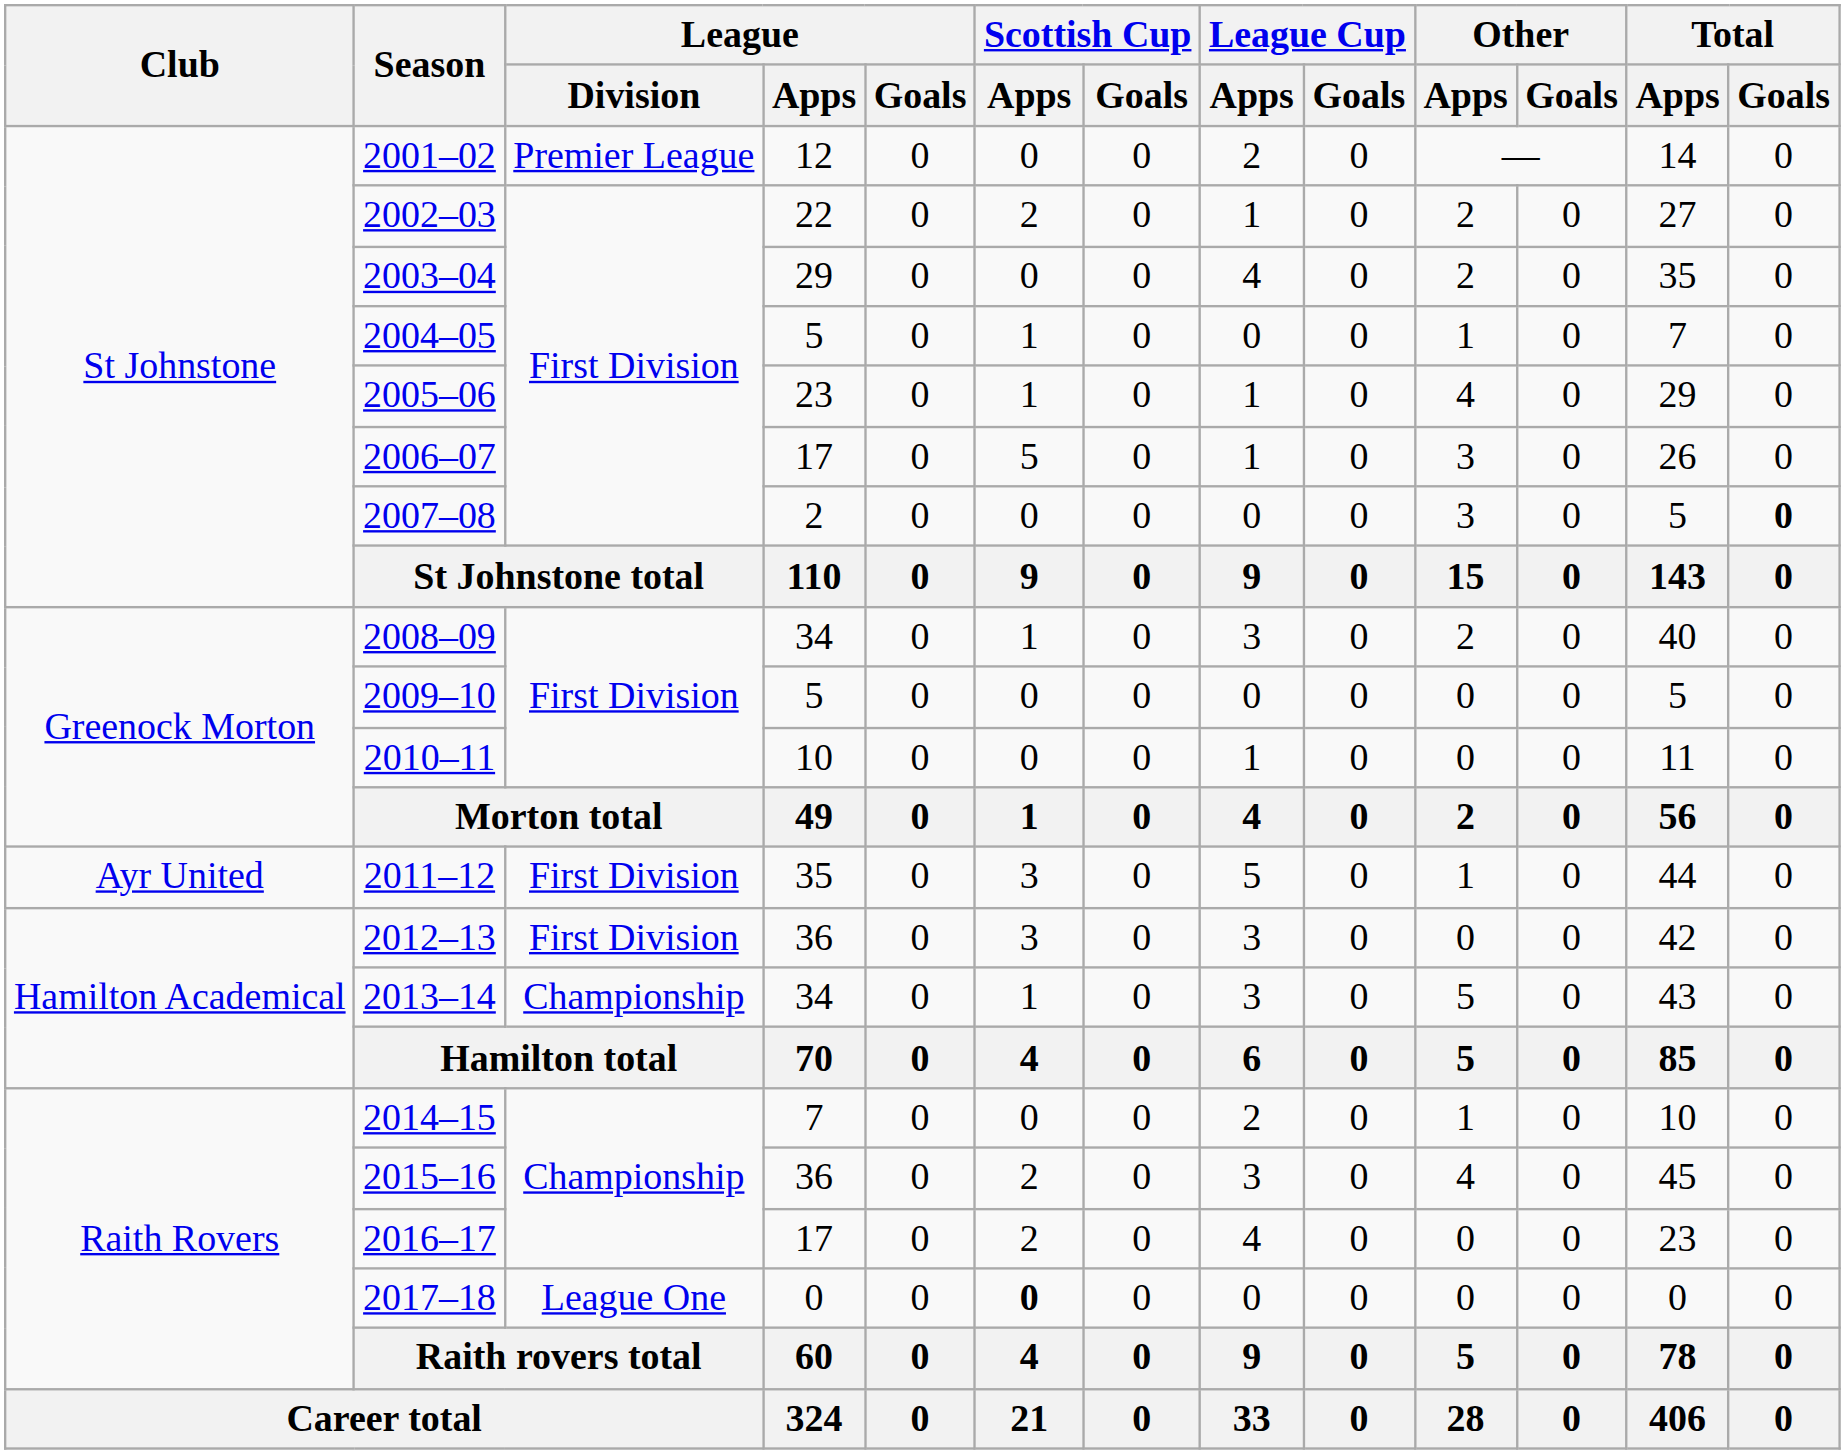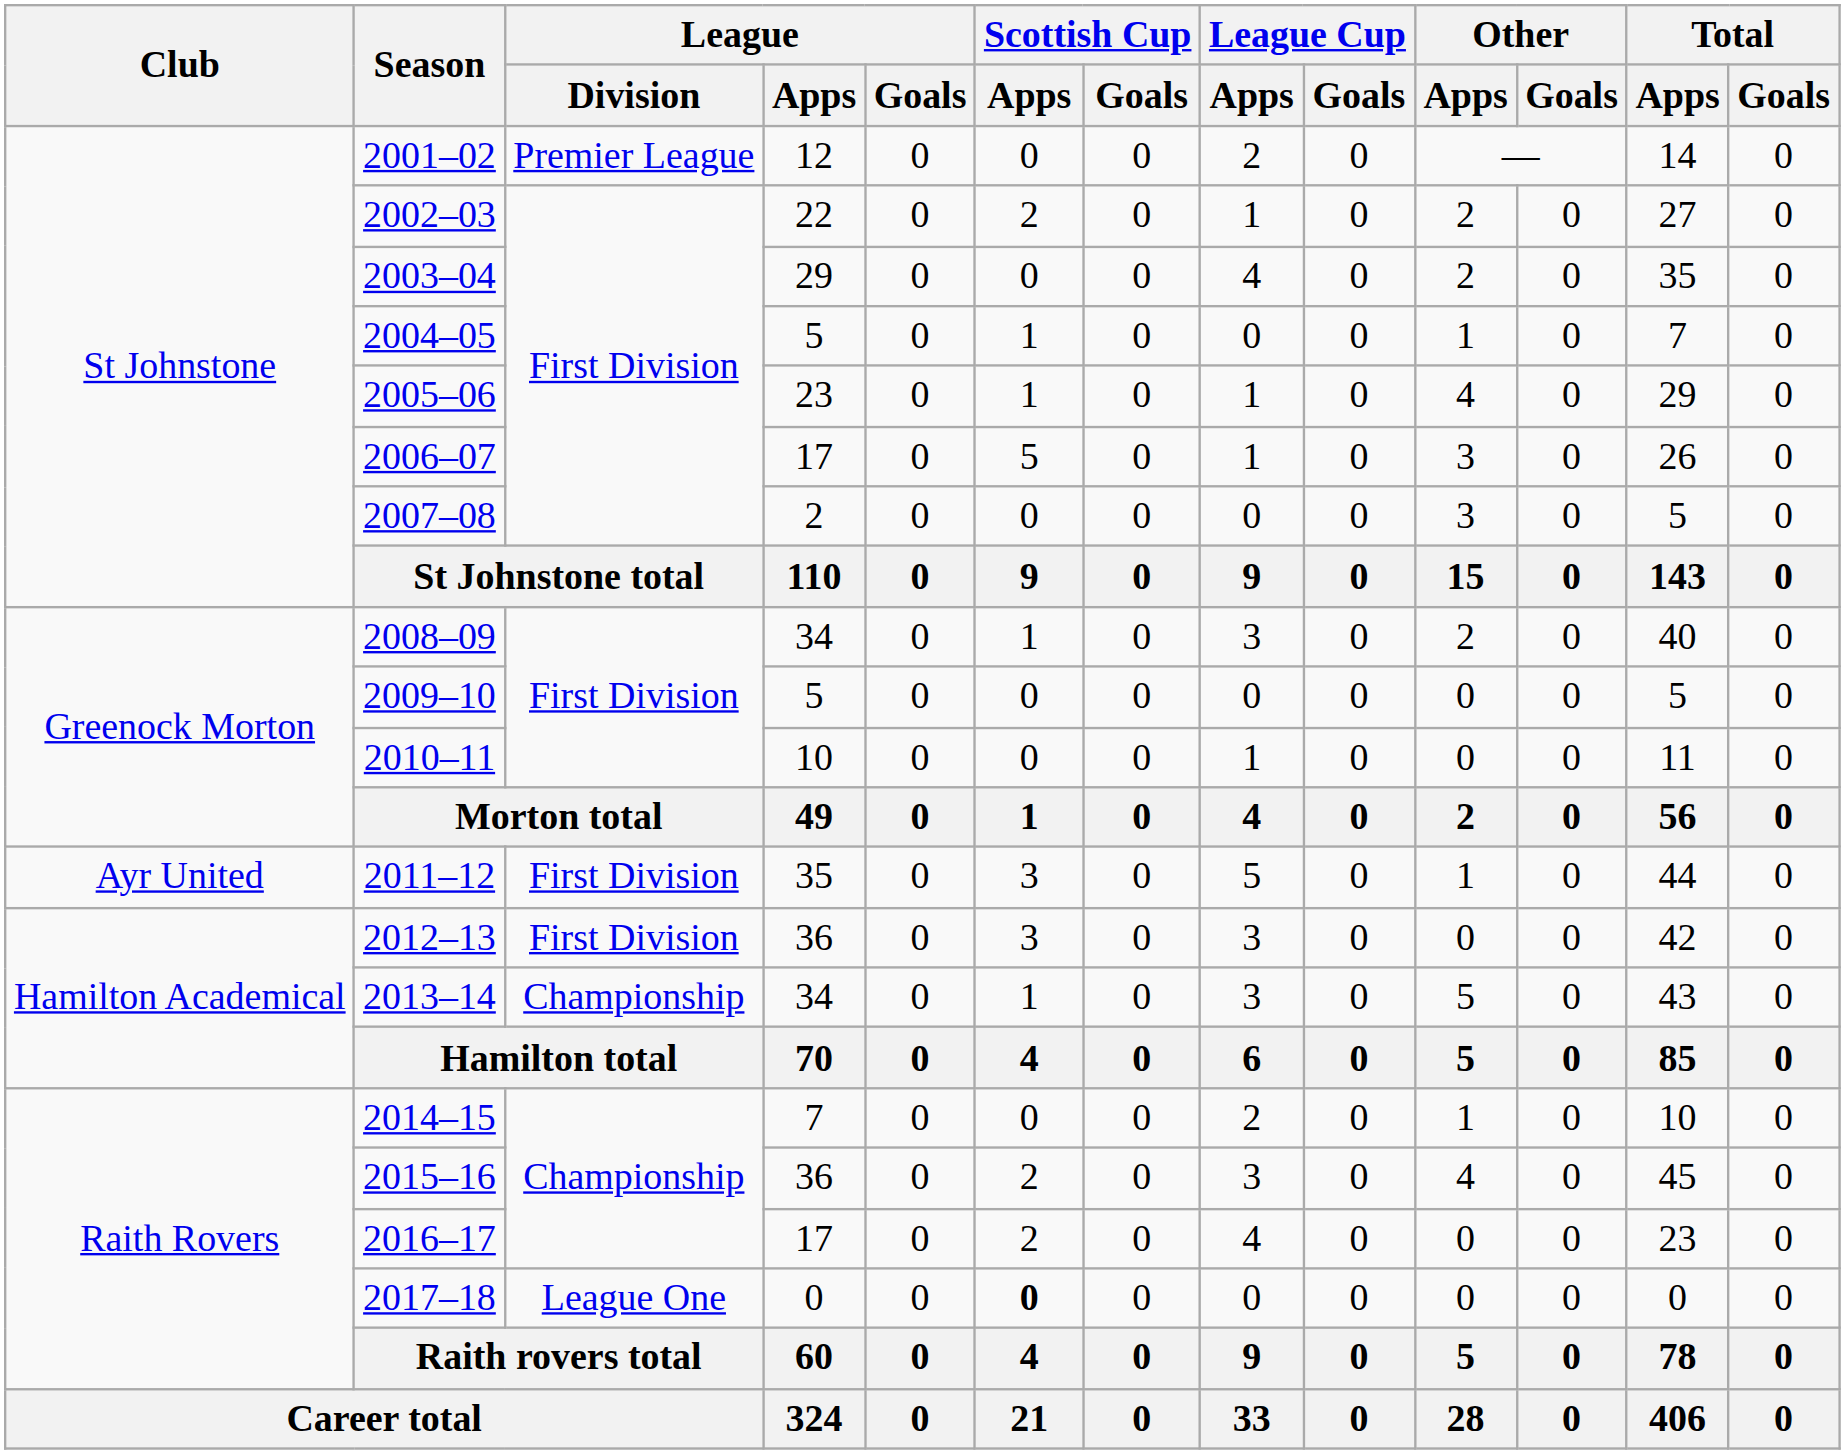(1784, 515) bold -> (1784, 515) normal
